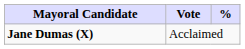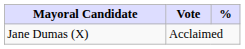(50, 34) bold -> (48, 34) normal
